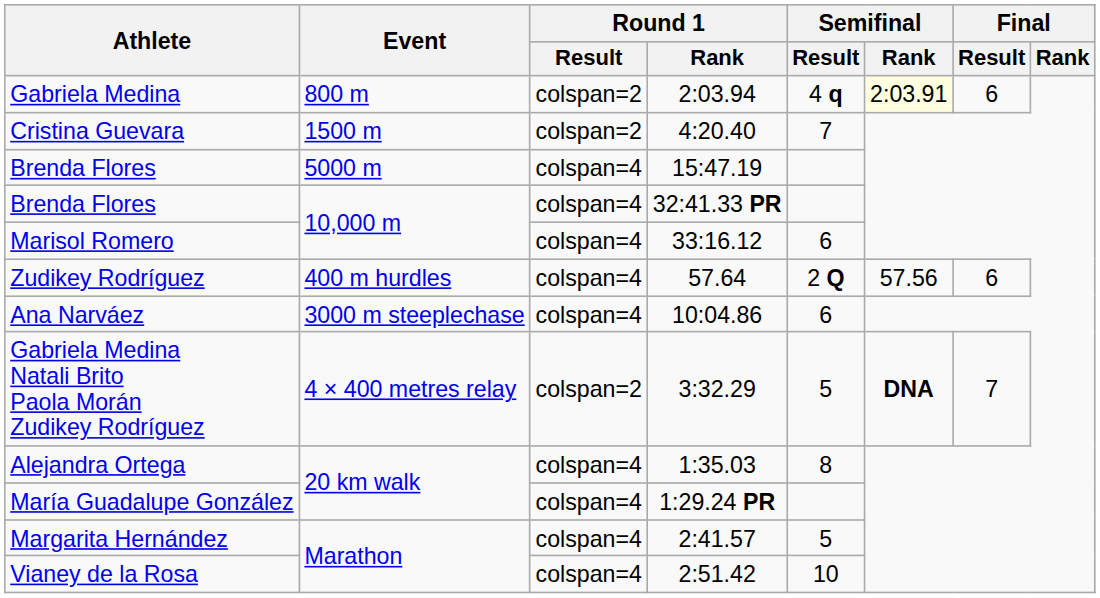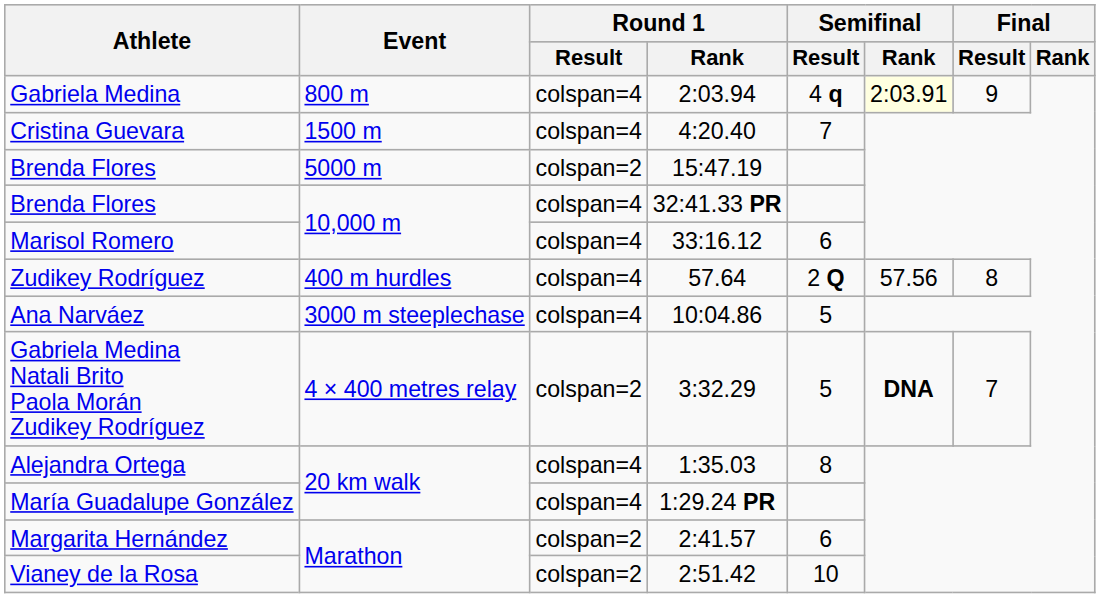(589, 95) colspan=2 -> (589, 95) colspan=4
(992, 95) 6 -> (992, 95) 9
(589, 131) colspan=2 -> (589, 131) colspan=4
(589, 168) colspan=4 -> (589, 168) colspan=2
(992, 278) 6 -> (992, 278) 8
(826, 314) 6 -> (826, 314) 5
(589, 538) colspan=4 -> (589, 538) colspan=2
(826, 538) 5 -> (826, 538) 6
(589, 575) colspan=4 -> (589, 575) colspan=2
